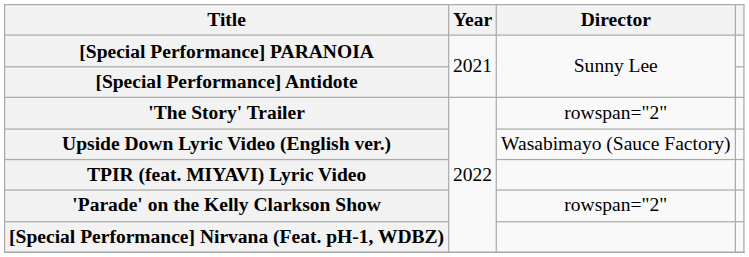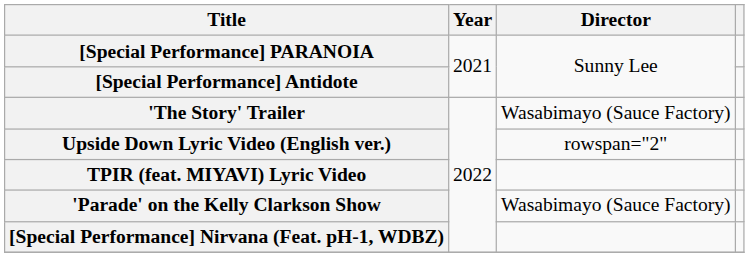(616, 112) rowspan="2" -> (616, 112) Wasabimayo (Sauce Factory)
(616, 143) Wasabimayo (Sauce Factory) -> (616, 143) rowspan="2"
(616, 205) rowspan="2" -> (616, 205) Wasabimayo (Sauce Factory)
